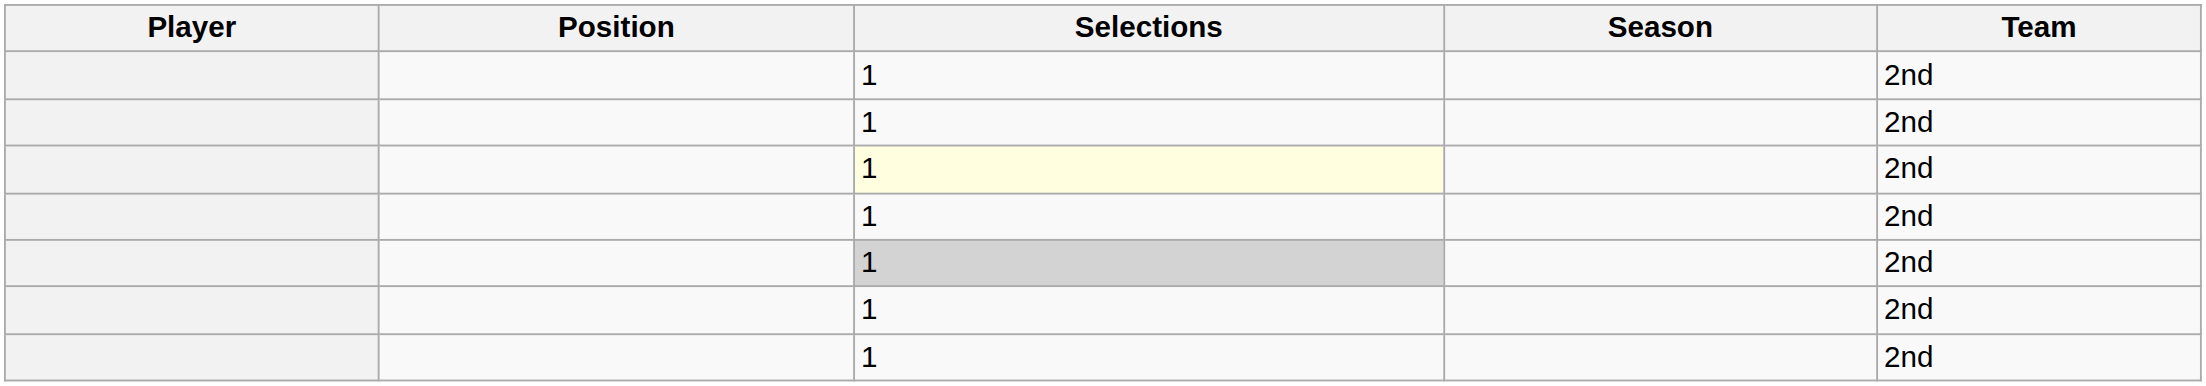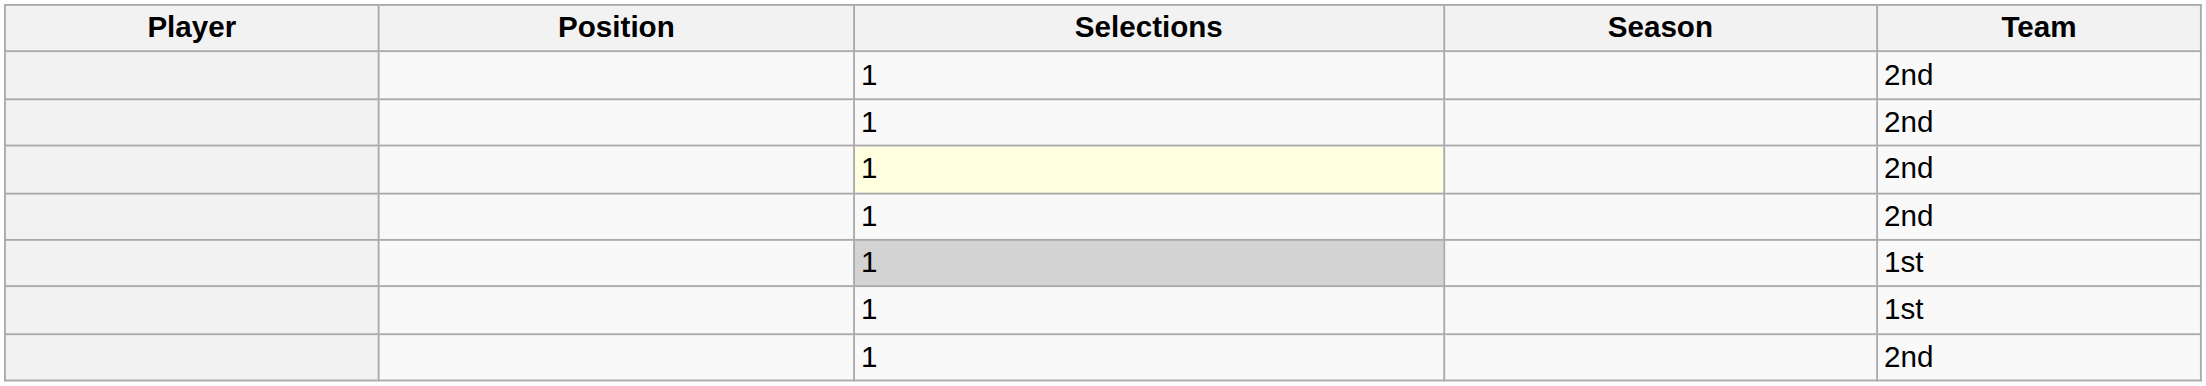(1909, 262) 2nd -> (1904, 262) 1st
(1909, 309) 2nd -> (1904, 309) 1st
